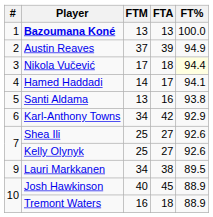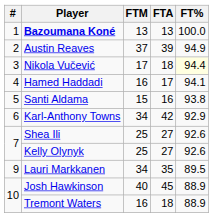(142, 83) 14 -> (142, 83) 16
(142, 100) 13 -> (142, 100) 15
(167, 169) 38 -> (167, 169) 35
